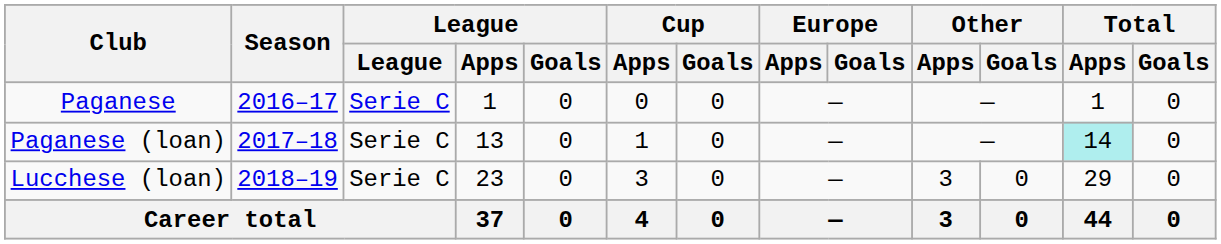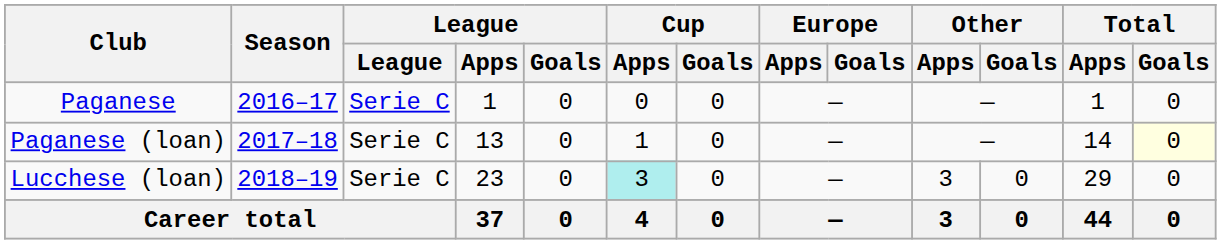(1098, 141) paleturquoise background -> (1098, 141) no background
(1174, 141) no background -> (1174, 141) lightyellow background
(642, 180) no background -> (642, 180) paleturquoise background
